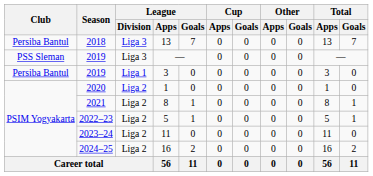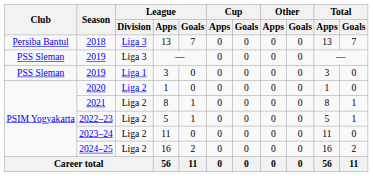(41, 73) Persiba Bantul -> (41, 73) PSS Sleman
